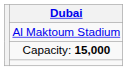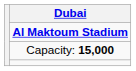(66, 32) normal -> (70, 32) bold
